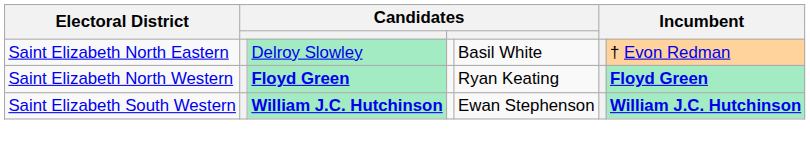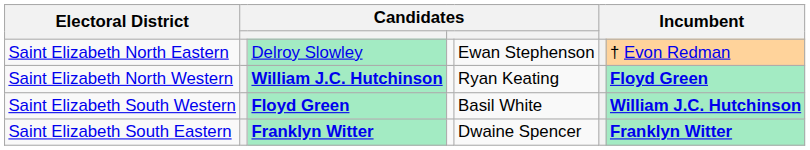(500, 52) Basil White -> (526, 52) Ewan Stephenson
(300, 78) Floyd Green -> (347, 78) William J.C. Hutchinson
(347, 105) William J.C. Hutchinson -> (300, 105) Floyd Green
(526, 105) Ewan Stephenson -> (500, 105) Basil White
+ row: (120, 132)
